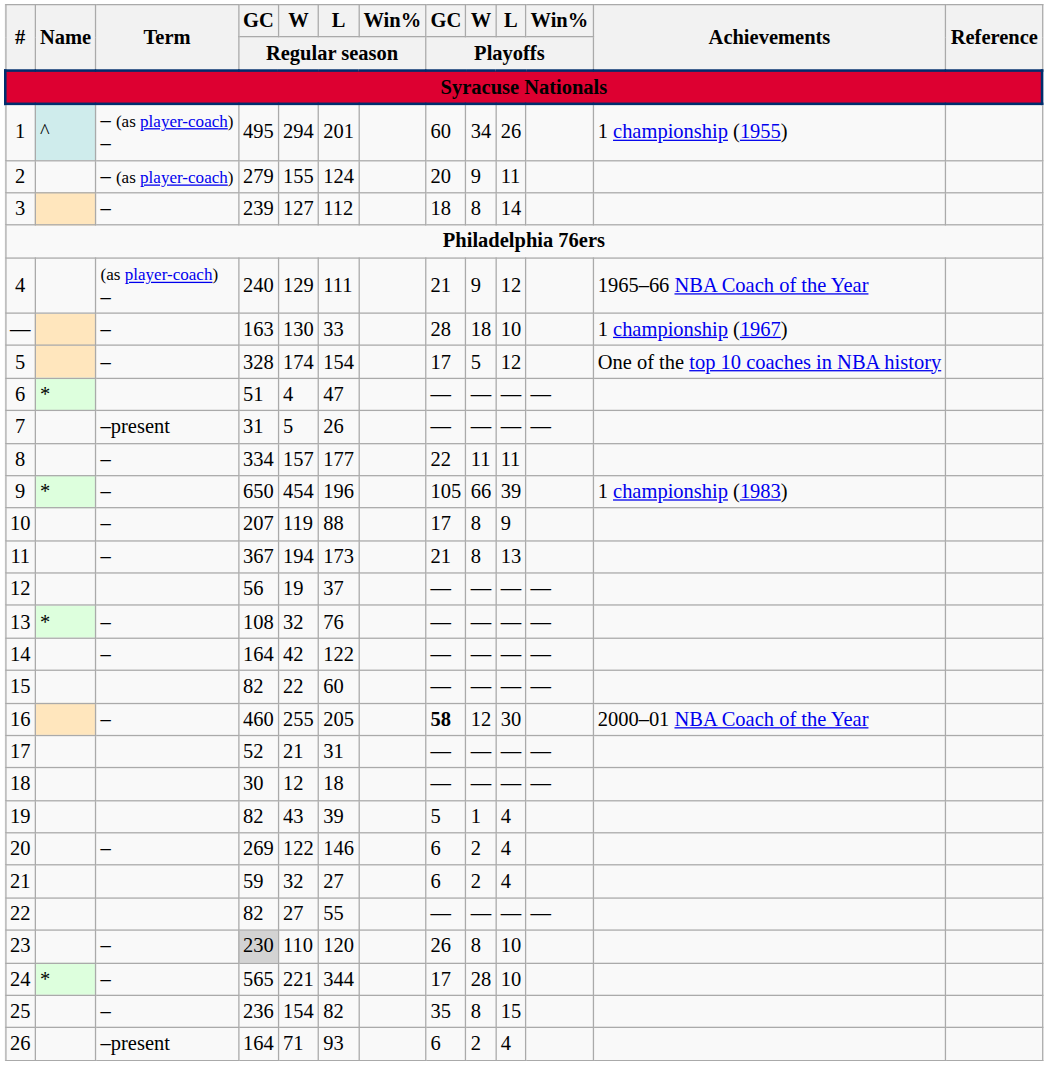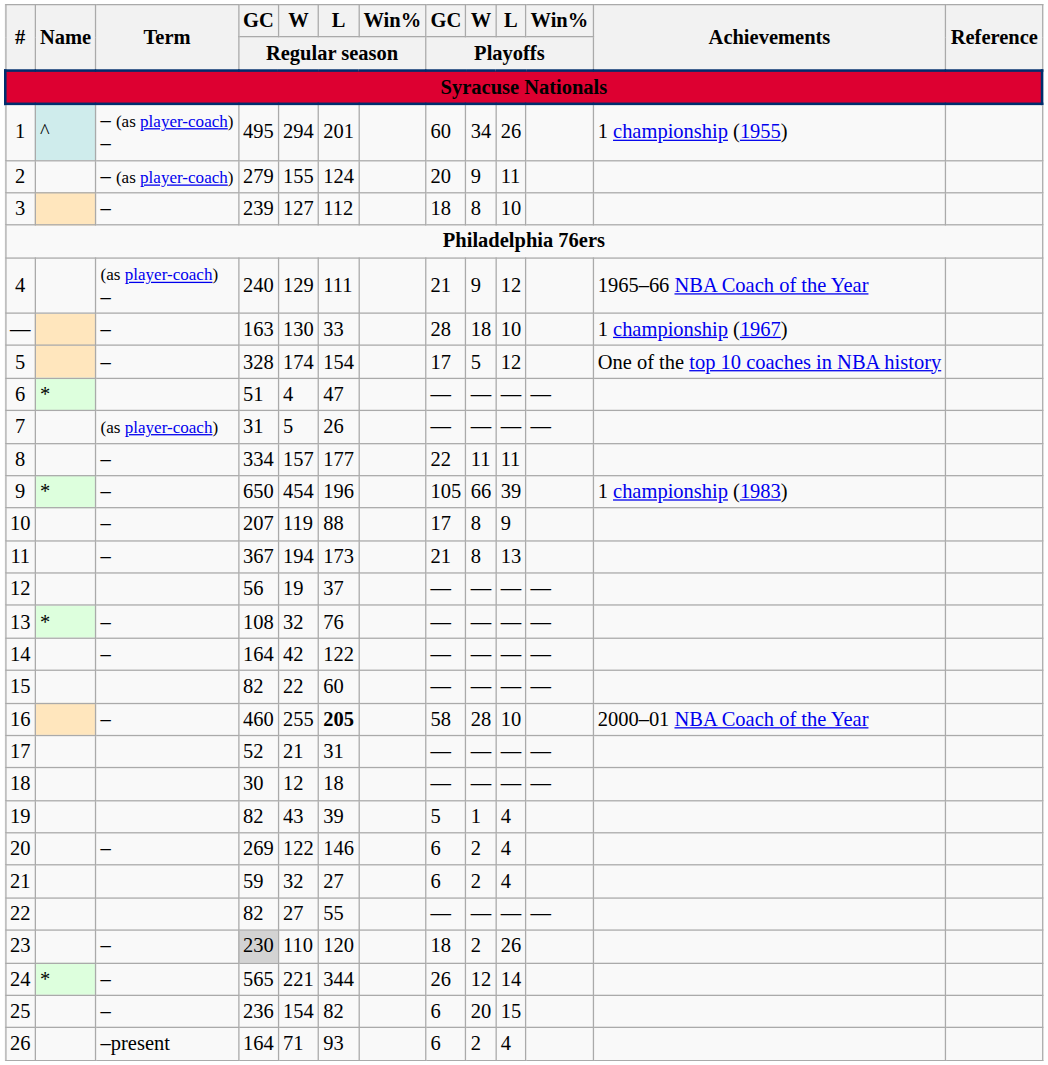(511, 208) 14 -> (511, 208) 10
(135, 426) –present -> (159, 427) (as player-coach)
(339, 718) normal -> (339, 718) bold
(441, 718) bold -> (441, 718) normal
(481, 718) 12 -> (481, 718) 28
(511, 718) 30 -> (511, 718) 10
(441, 946) 26 -> (441, 946) 18
(476, 946) 8 -> (476, 946) 2
(511, 946) 10 -> (511, 946) 26
(441, 978) 17 -> (441, 978) 26
(481, 978) 28 -> (481, 978) 12
(511, 978) 10 -> (511, 978) 14
(441, 1011) 35 -> (436, 1011) 6
(476, 1011) 8 -> (481, 1011) 20
